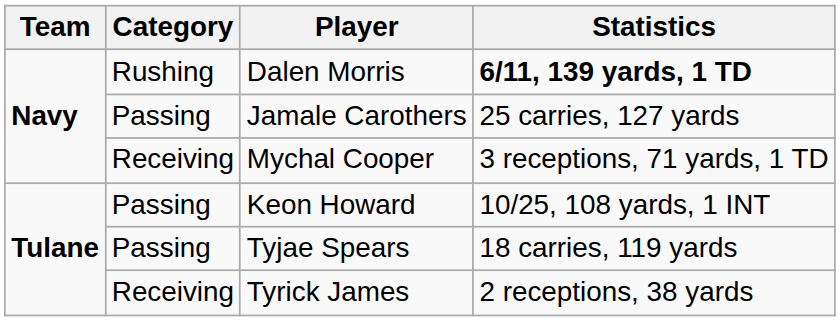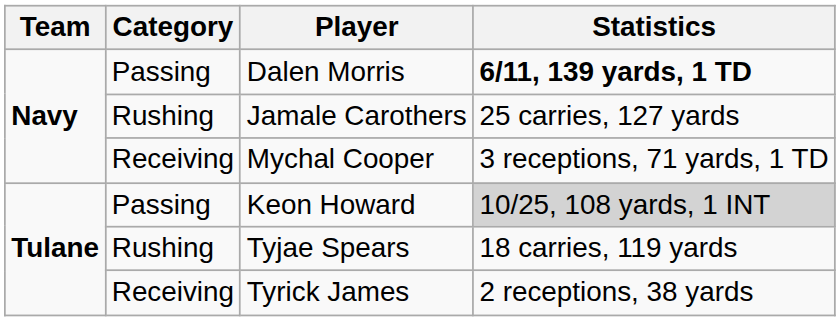(163, 71) Rushing -> (161, 71) Passing
(161, 115) Passing -> (163, 115) Rushing
(625, 204) no background -> (625, 204) lightgrey background
(161, 248) Passing -> (163, 248) Rushing
